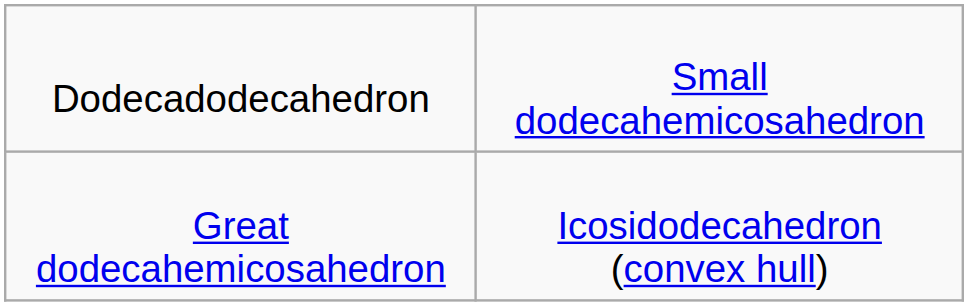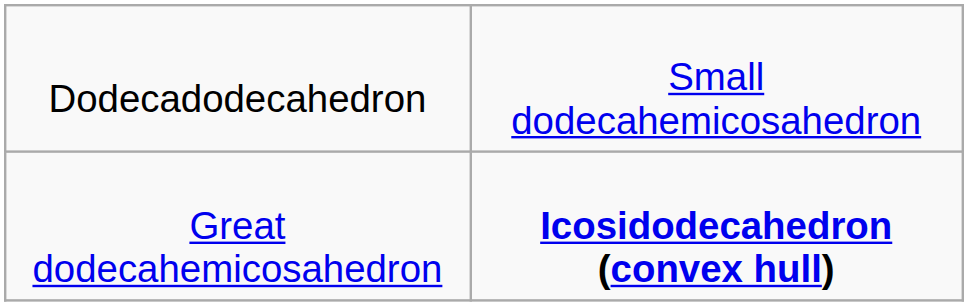(720, 247) normal -> (716, 247) bold
